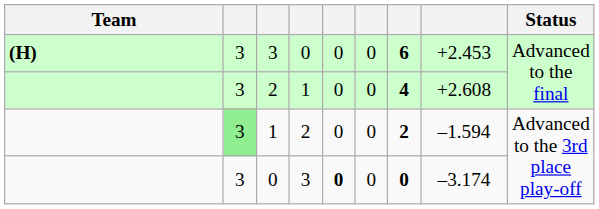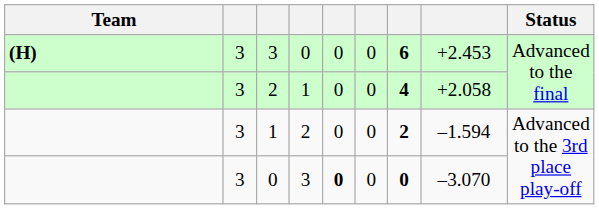(464, 90) +2.608 -> (464, 90) +2.058
(240, 132) lightgreen background -> (240, 132) no background
(464, 180) –3.174 -> (464, 180) –3.070
